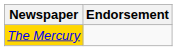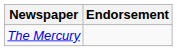(44, 35) gold background -> (44, 35) no background
